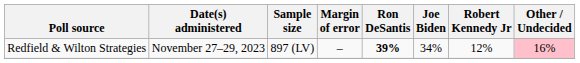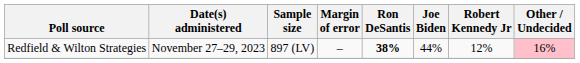(388, 48) 39% -> (388, 48) 38%
(431, 48) 34% -> (431, 48) 44%
